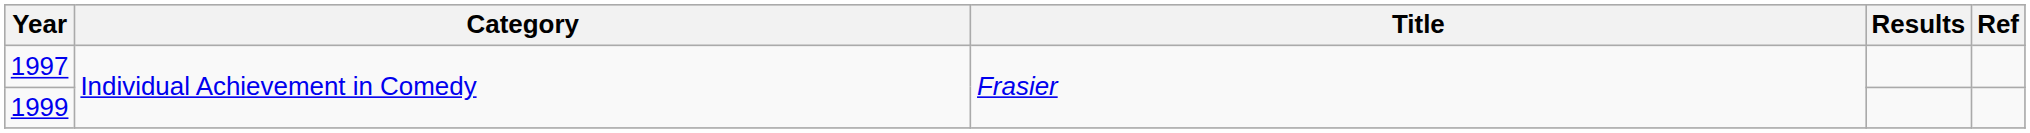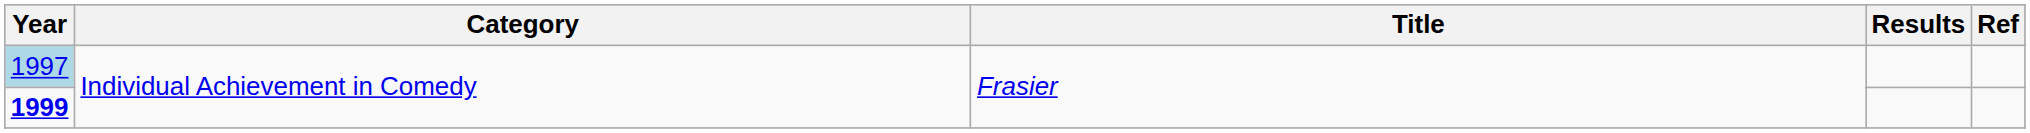(40, 66) no background -> (40, 66) lightblue background
(40, 107) normal -> (40, 107) bold
